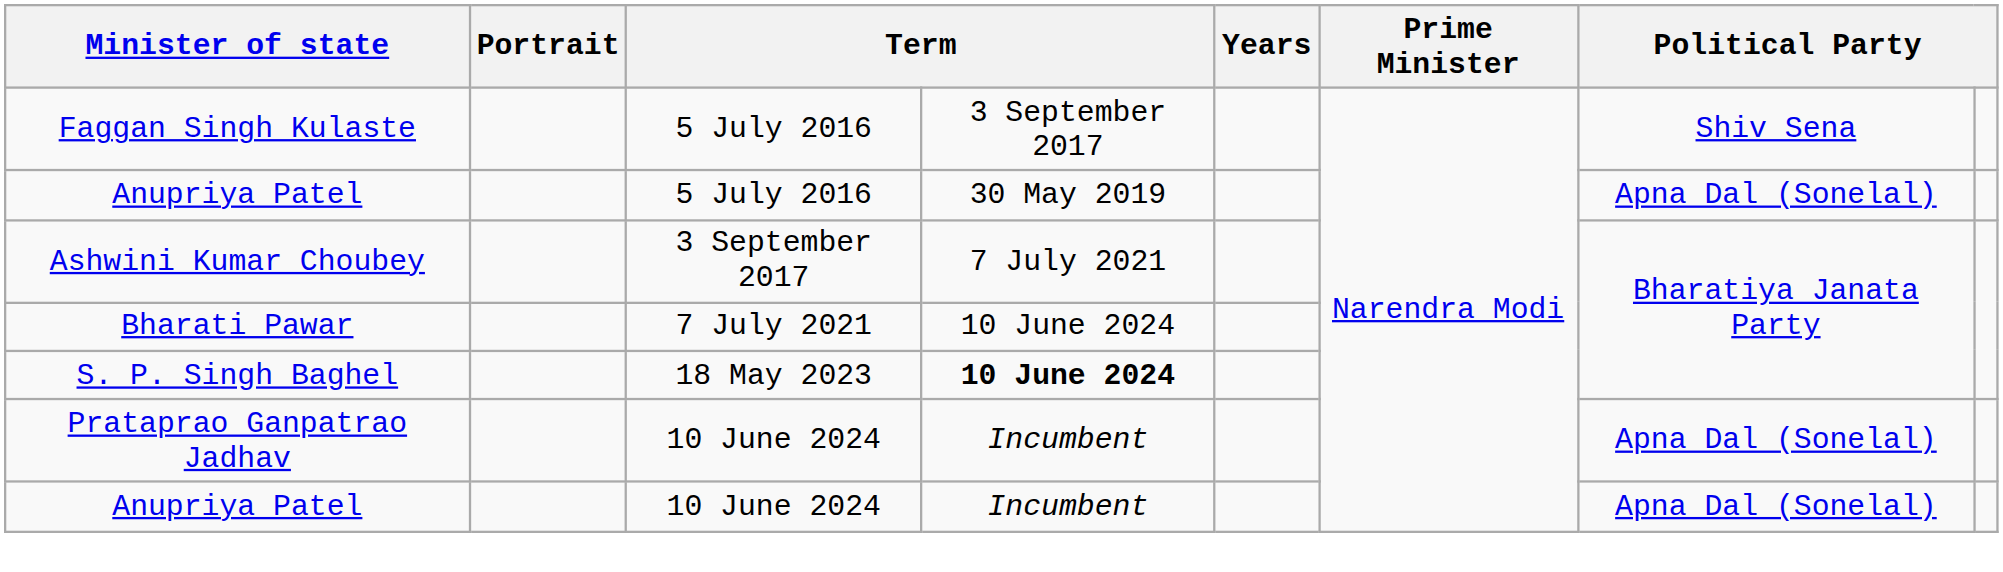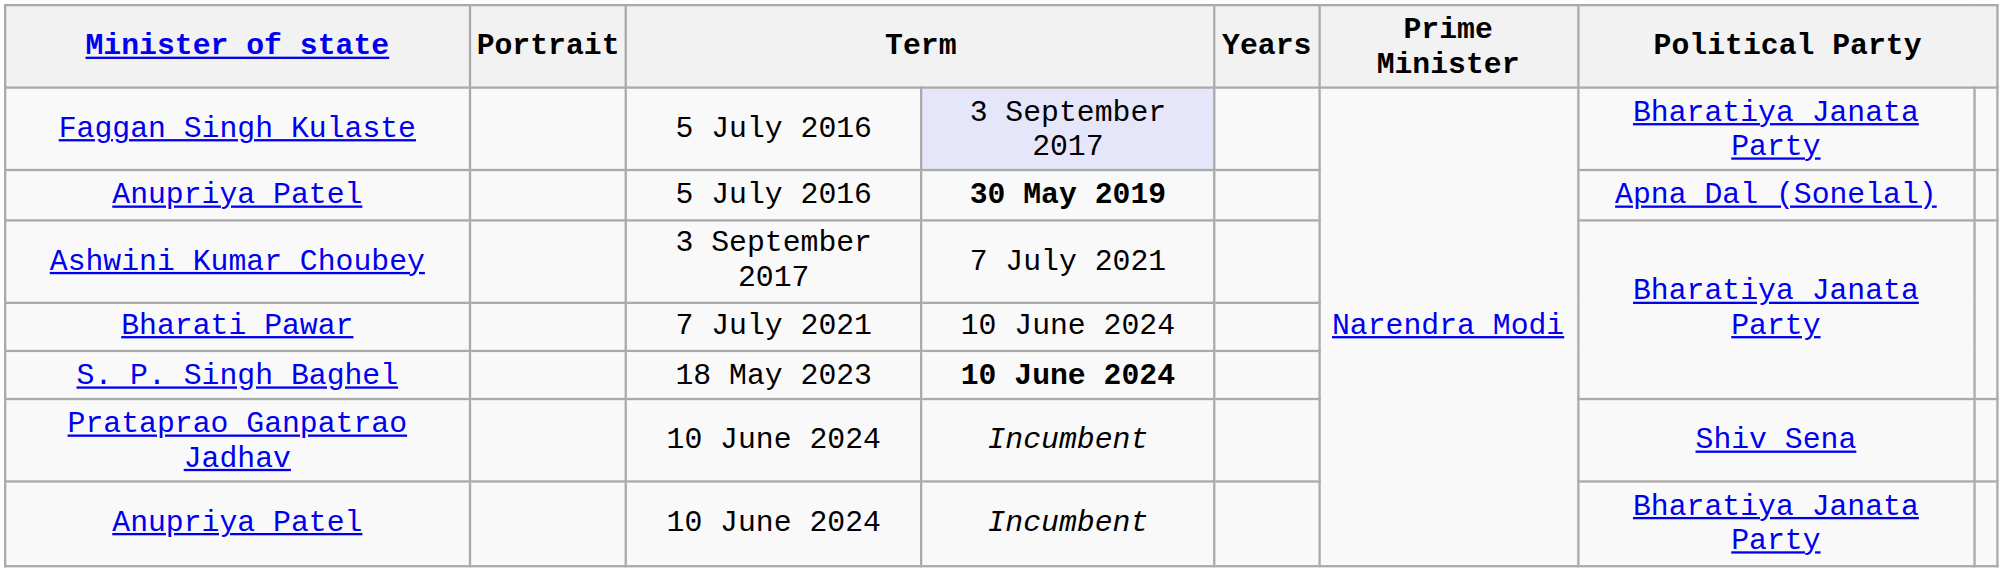(1068, 129) no background -> (1068, 129) lavender background
(1776, 129) Shiv Sena -> (1776, 129) Bharatiya Janata Party
(1068, 195) normal -> (1068, 195) bold
(1776, 441) Apna Dal (Sonelal) -> (1776, 441) Shiv Sena
(1776, 506) Apna Dal (Sonelal) -> (1776, 524) Bharatiya Janata Party
